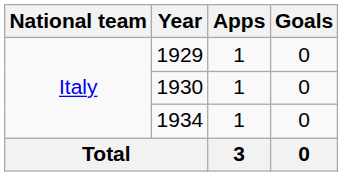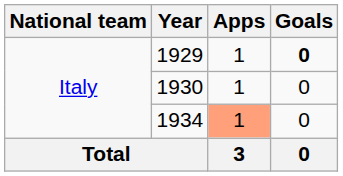(304, 54) normal -> (304, 54) bold
(239, 120) no background -> (239, 120) lightsalmon background
